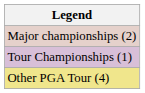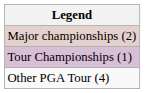(58, 78) khaki background -> (58, 78) no background
